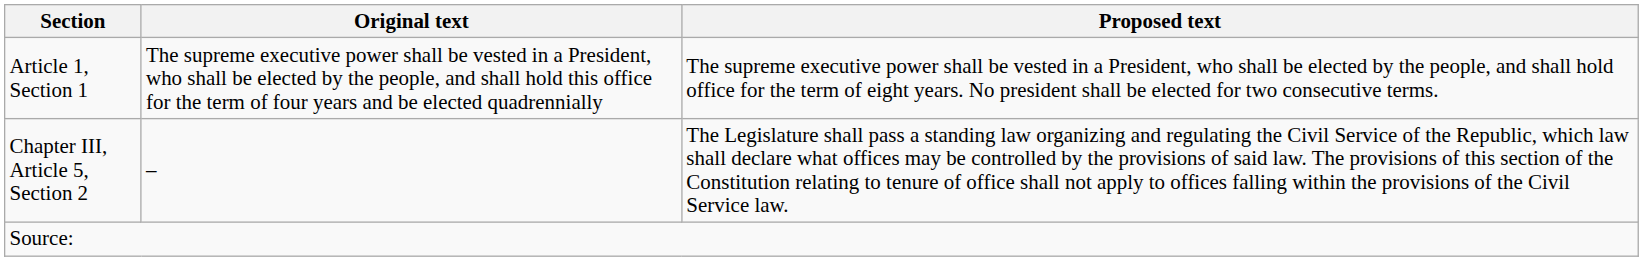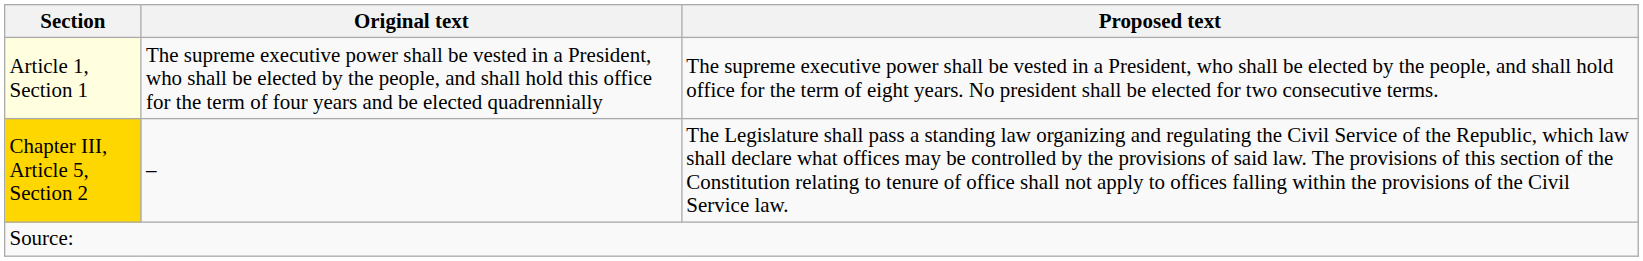(49, 77) no background -> (49, 77) lightyellow background
(58, 170) no background -> (58, 170) gold background
